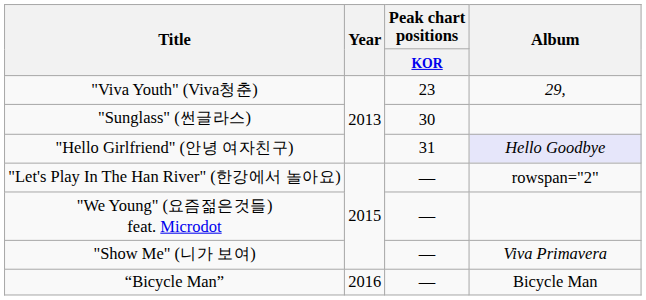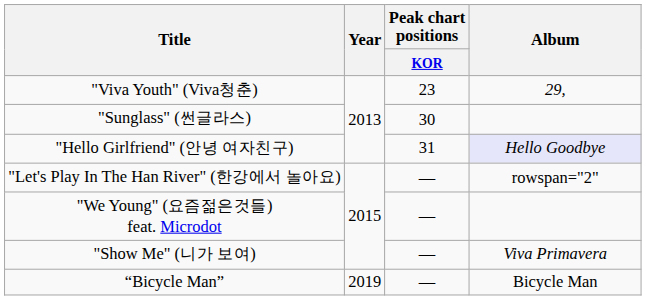(365, 282) 2016 -> (365, 282) 2019
